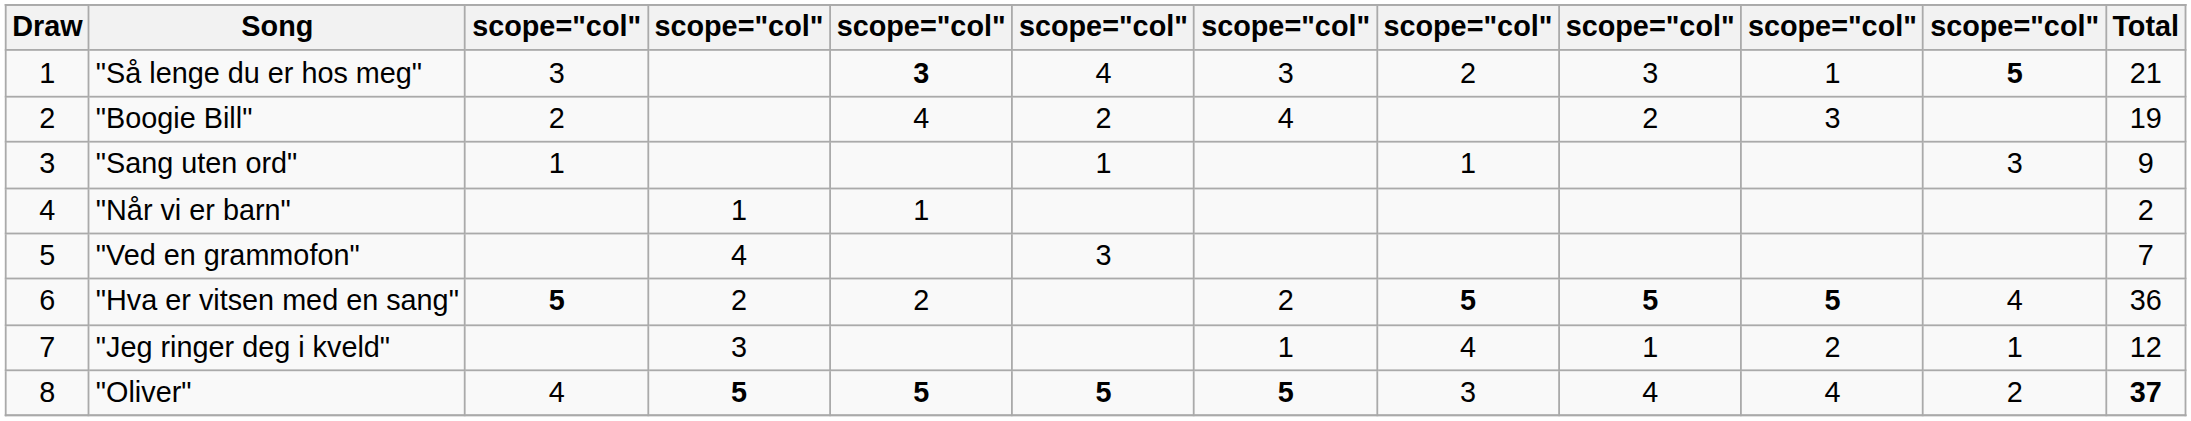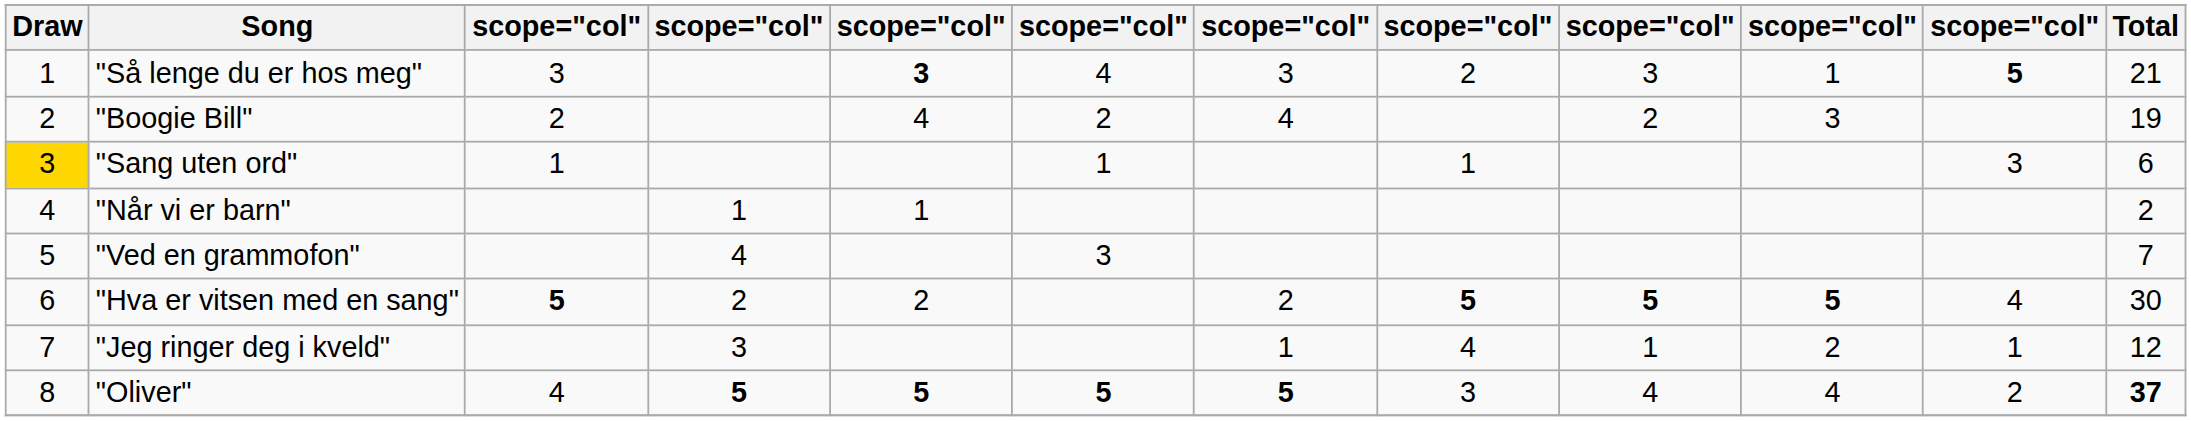(47, 164) no background -> (47, 164) gold background
(2146, 164) 9 -> (2146, 164) 6
(2146, 301) 36 -> (2146, 301) 30
